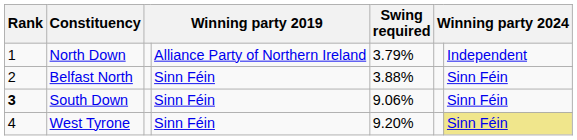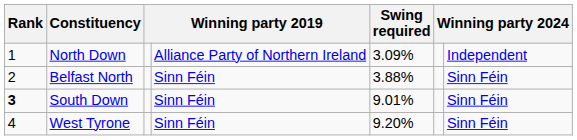(393, 54) 3.79% -> (393, 54) 3.09%
(393, 100) 9.06% -> (393, 100) 9.01%
(477, 123) khaki background -> (477, 123) no background
